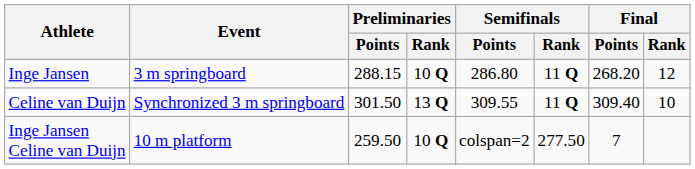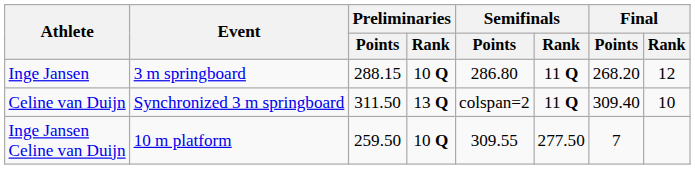(378, 102) 301.50 -> (378, 102) 311.50
(494, 102) 309.55 -> (494, 102) colspan=2
(494, 140) colspan=2 -> (494, 140) 309.55
